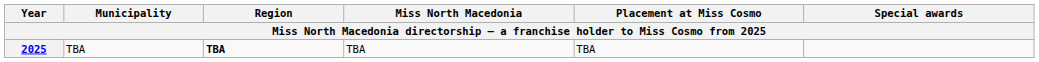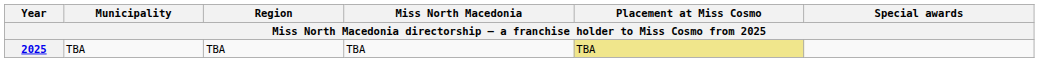(216, 48) bold -> (216, 48) normal
(586, 48) no background -> (586, 48) khaki background
